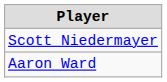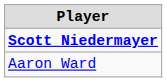(83, 40) normal -> (83, 40) bold
